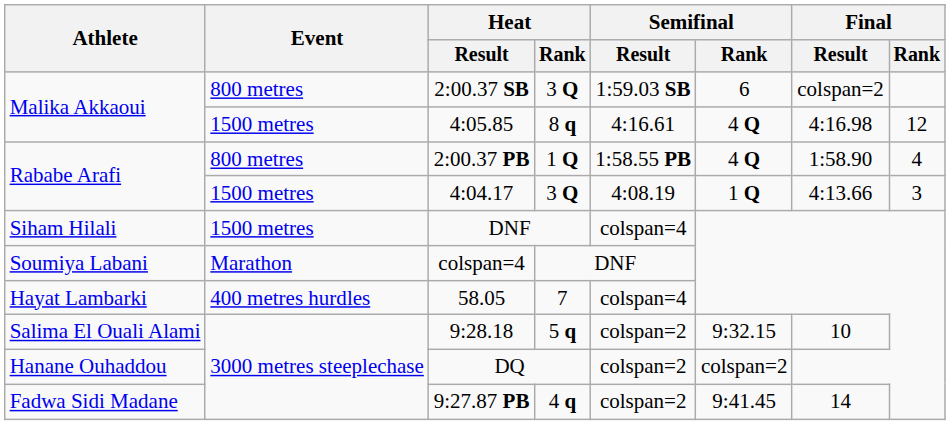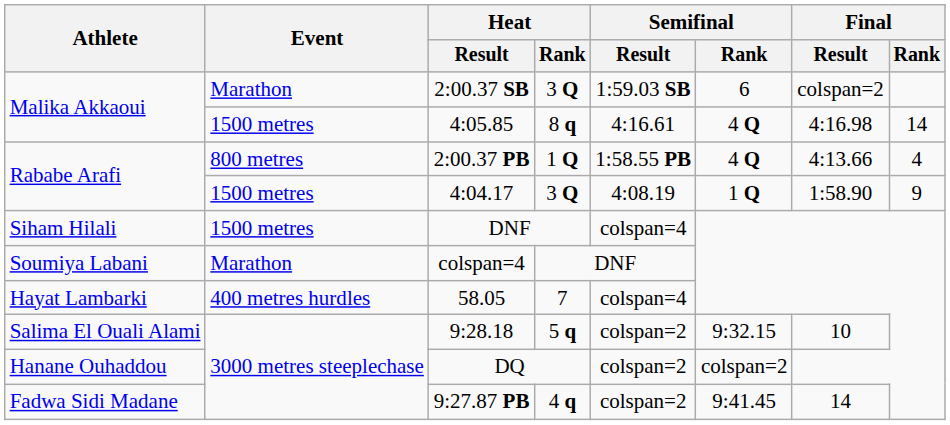(257, 89) 800 metres -> (251, 89) Marathon
(917, 124) 12 -> (917, 124) 14
(841, 159) 1:58.90 -> (841, 159) 4:13.66
(841, 193) 4:13.66 -> (841, 193) 1:58.90
(917, 193) 3 -> (917, 193) 9
